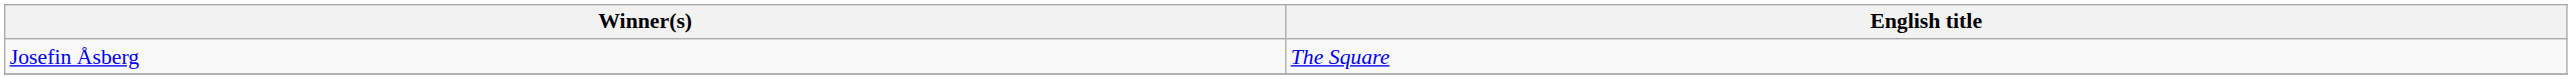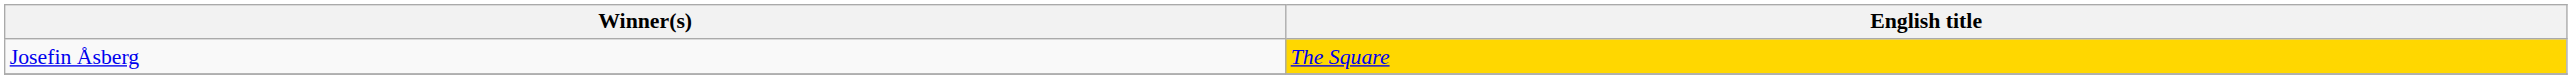(1340, 56) no background -> (1340, 56) gold background
